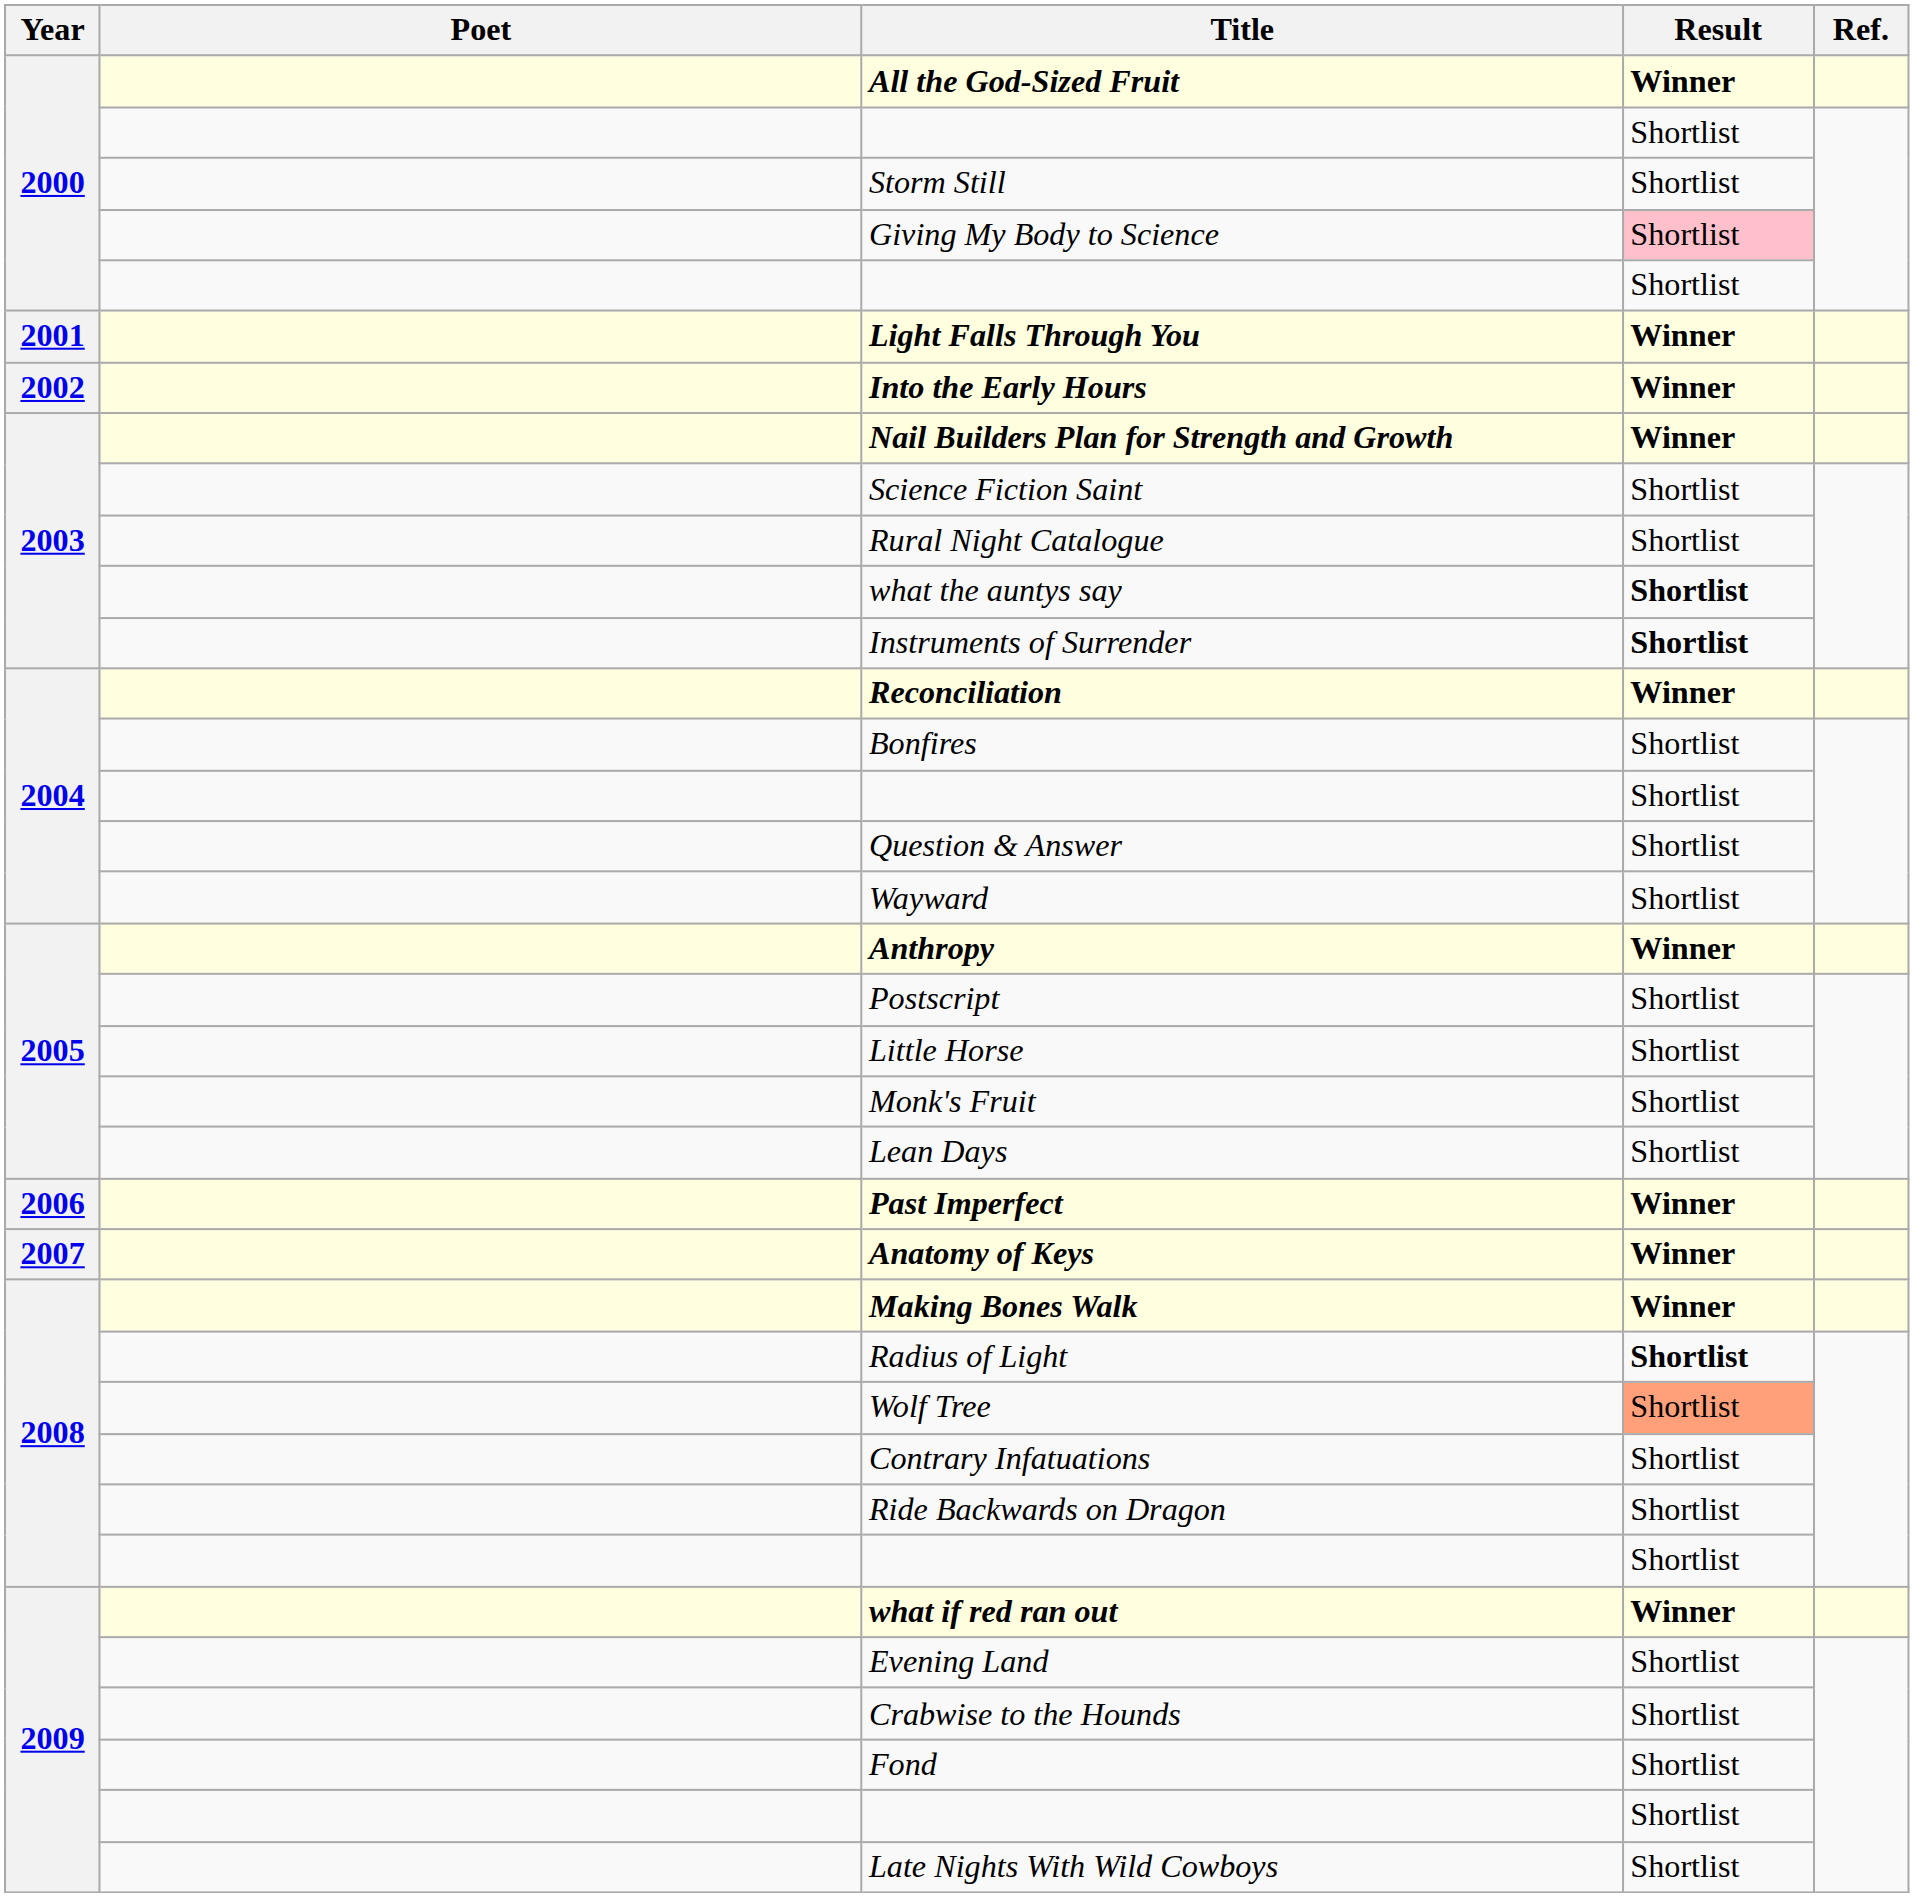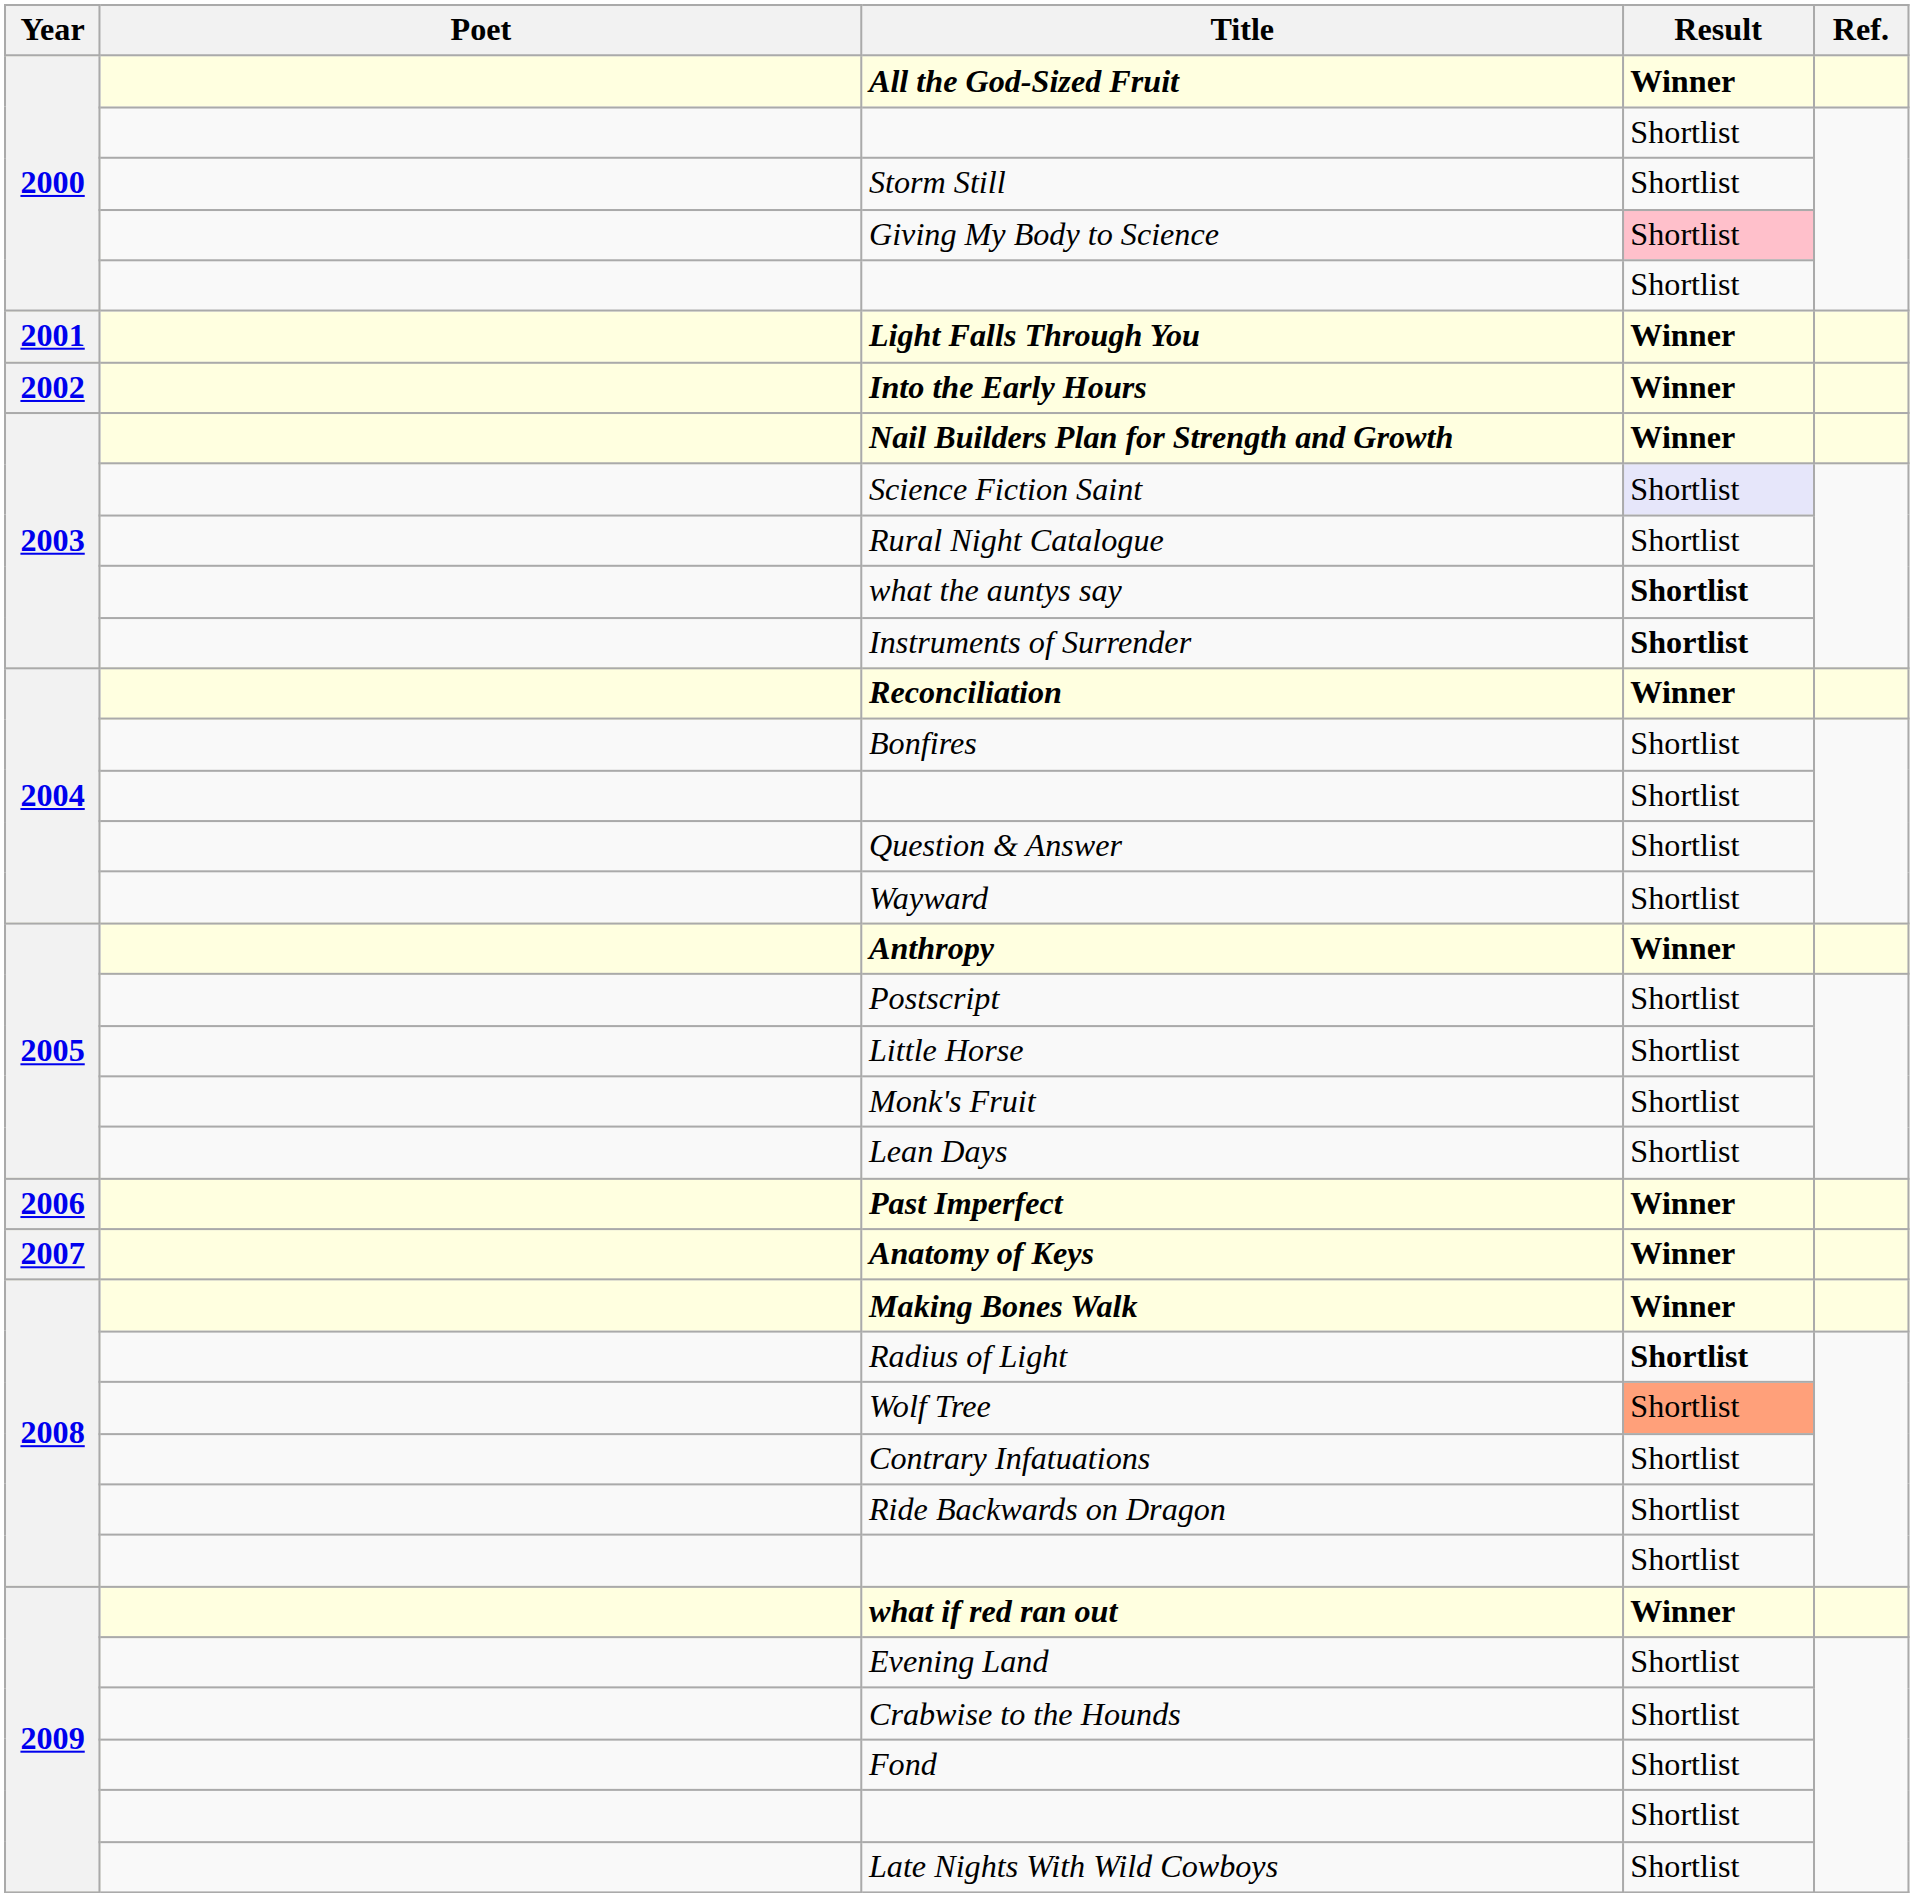(1685, 489) no background -> (1685, 489) lavender background
